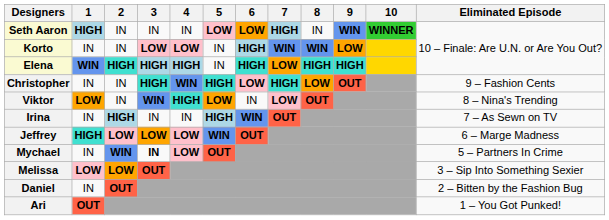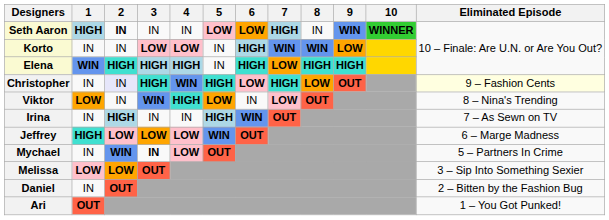(121, 30) normal -> (121, 30) bold
(121, 83) no background -> (121, 83) lavender background
(510, 83) no background -> (510, 83) lightyellow background
